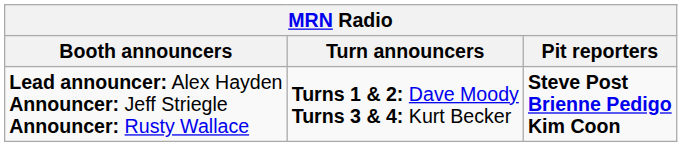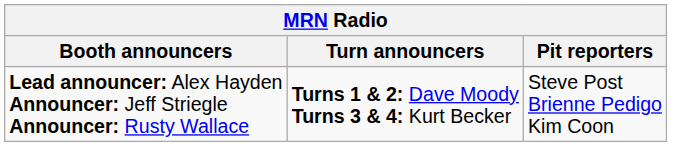(600, 104) bold -> (595, 104) normal
